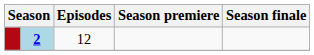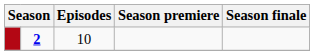(37, 38) lightblue background -> (37, 38) no background
(84, 38) 12 -> (84, 38) 10
